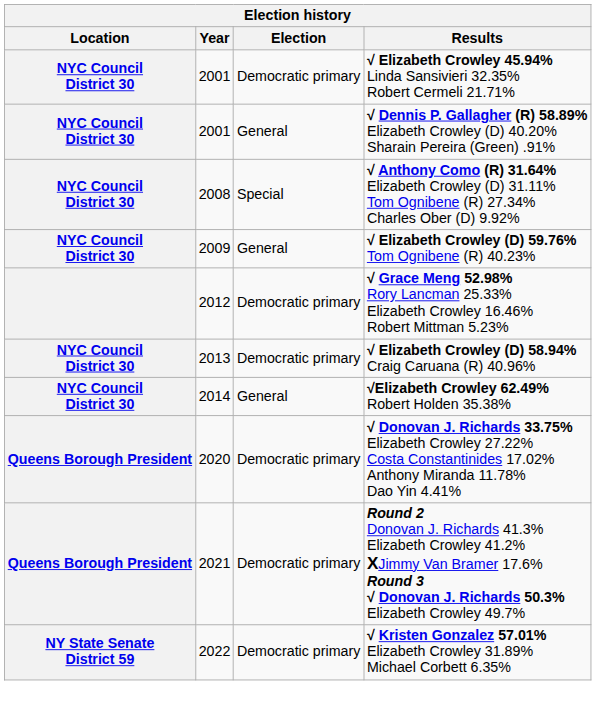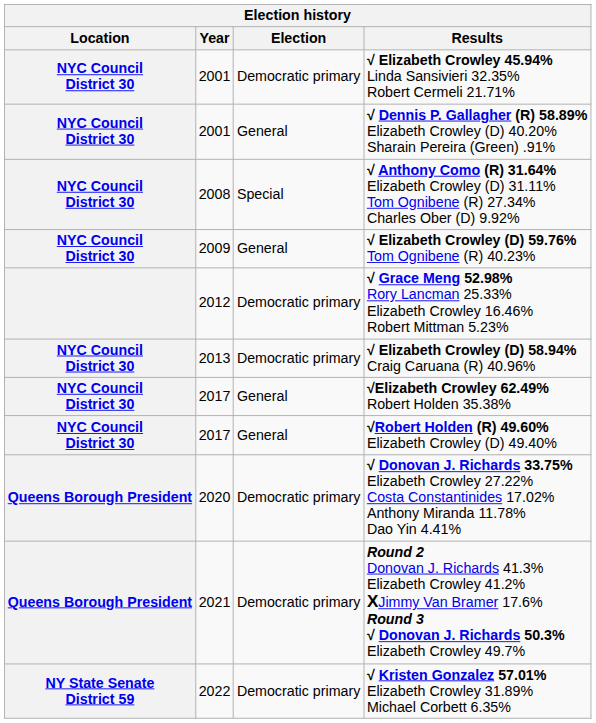(214, 396) 2014 -> (214, 396) 2017
+ row: (462, 435)
